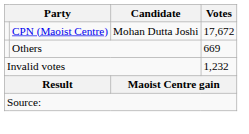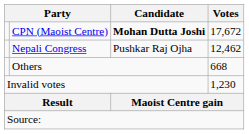(156, 31) normal -> (159, 31) bold
+ row: (49, 48)
(212, 48) 669 -> (219, 66) 668
(216, 66) 1,232 -> (223, 84) 1,230
